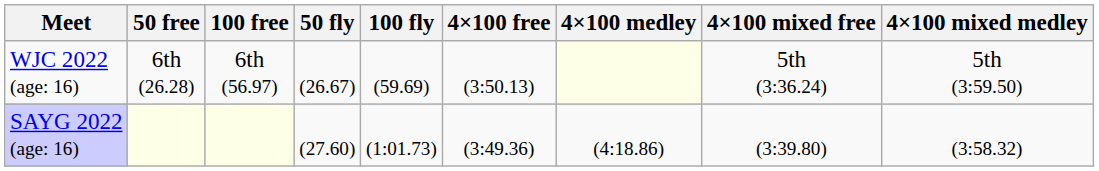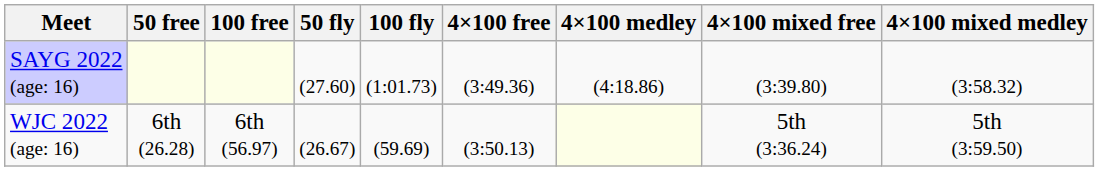rows swapped: (66, 134) <-> (59, 72)
